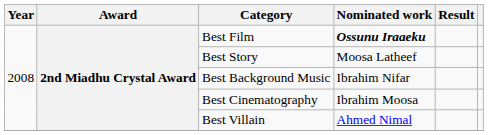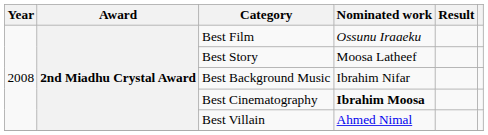(381, 36) bold -> (379, 36) normal
(377, 99) normal -> (381, 99) bold
